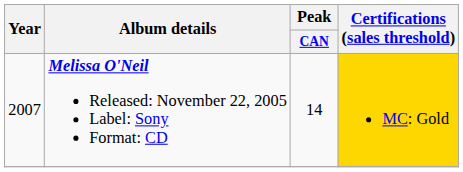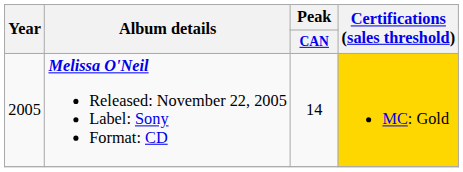(25, 109) 2007 -> (25, 109) 2005
